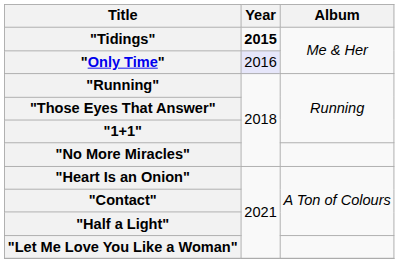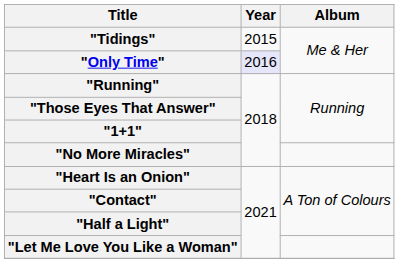(261, 39) bold -> (261, 39) normal
